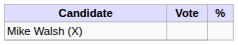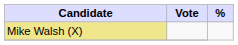(45, 31) no background -> (45, 31) khaki background
